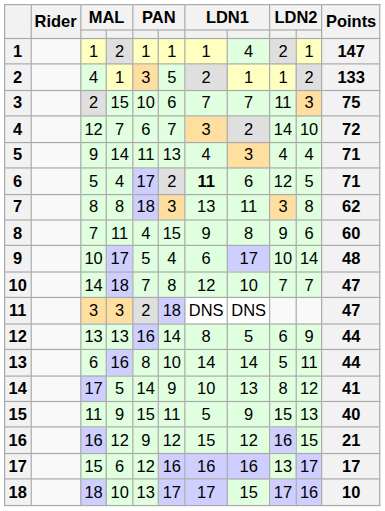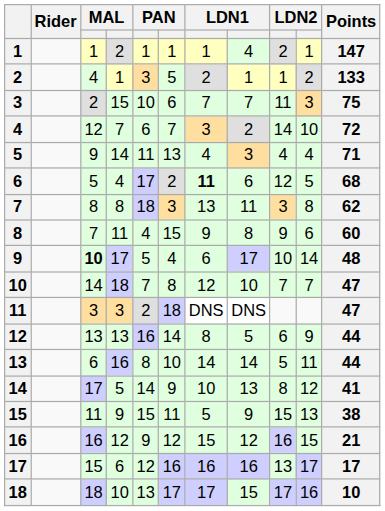(351, 181) 71 -> (351, 181) 68
(94, 258) normal -> (94, 258) bold
(351, 414) 40 -> (351, 414) 38
